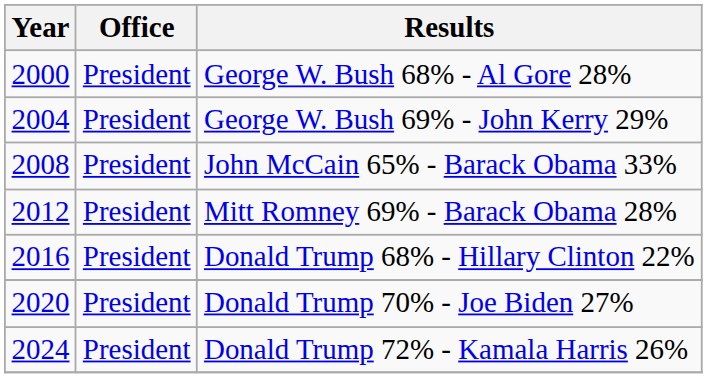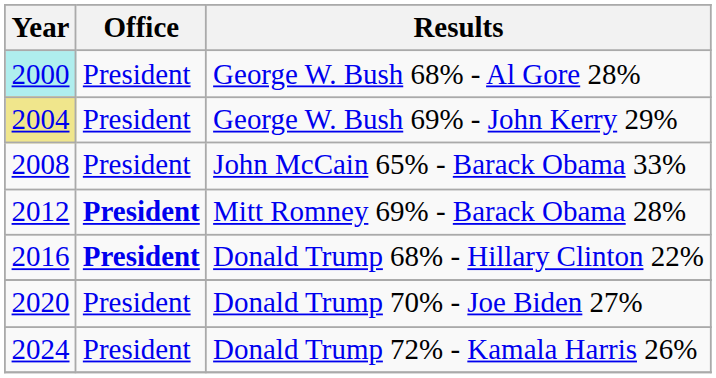(41, 73) no background -> (41, 73) paleturquoise background
(41, 119) no background -> (41, 119) khaki background
(137, 211) normal -> (141, 211) bold
(137, 257) normal -> (141, 257) bold
